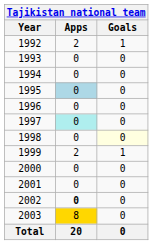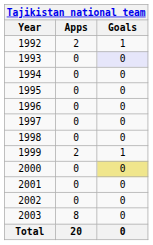(123, 59) no background -> (123, 59) lavender background
(76, 91) lightblue background -> (76, 91) no background
(76, 122) paleturquoise background -> (76, 122) no background
(123, 138) lightyellow background -> (123, 138) no background
(123, 169) no background -> (123, 169) khaki background
(76, 200) bold -> (76, 200) normal
(76, 216) gold background -> (76, 216) no background
